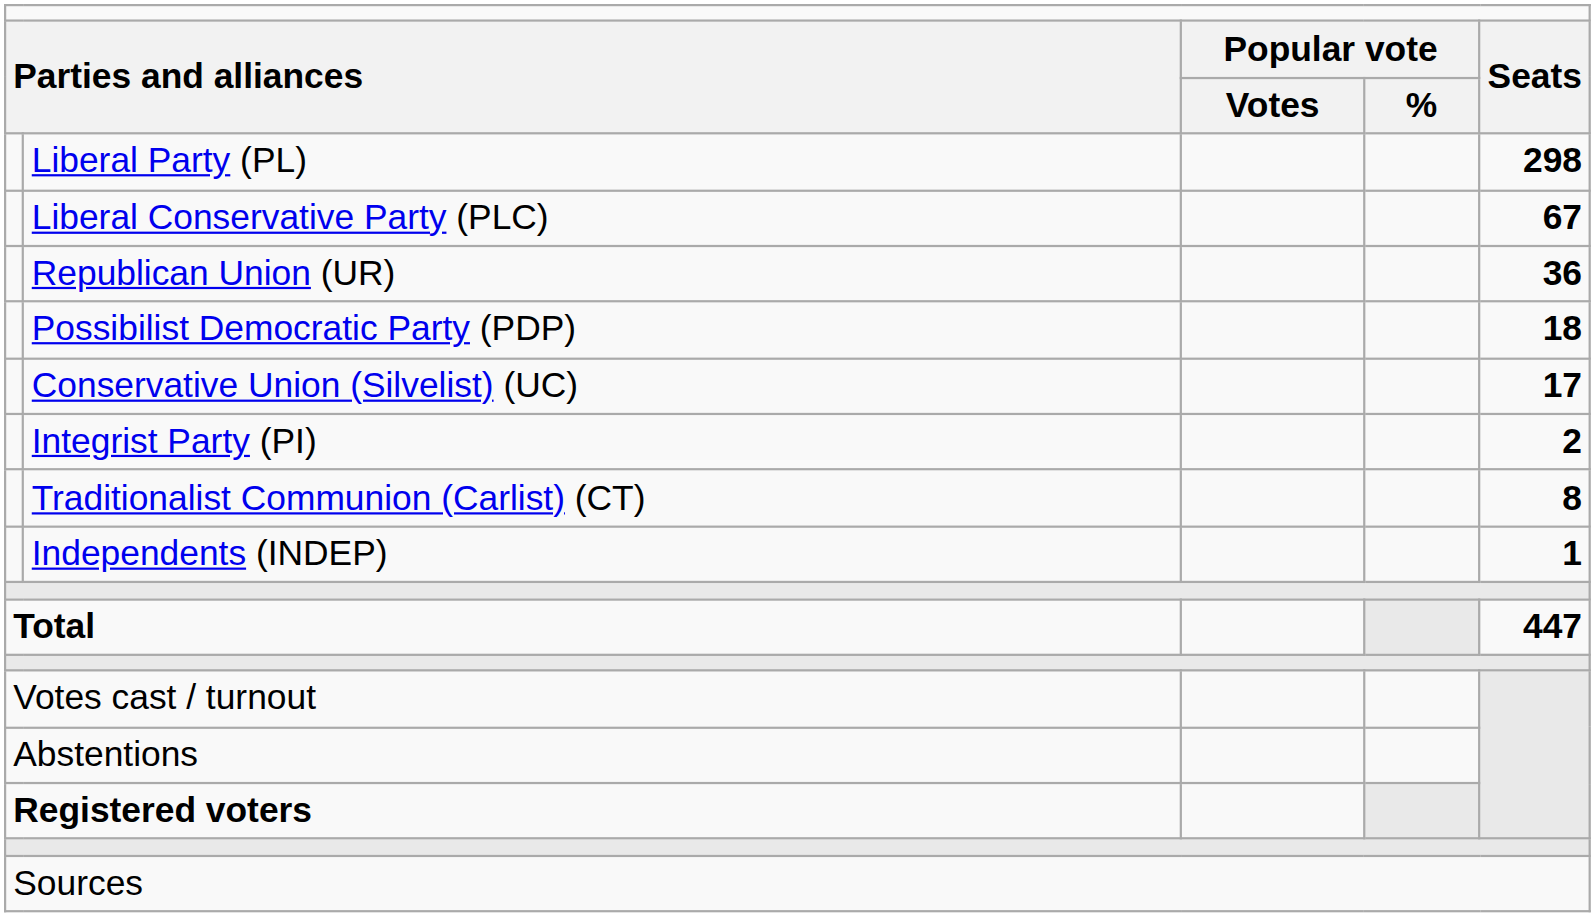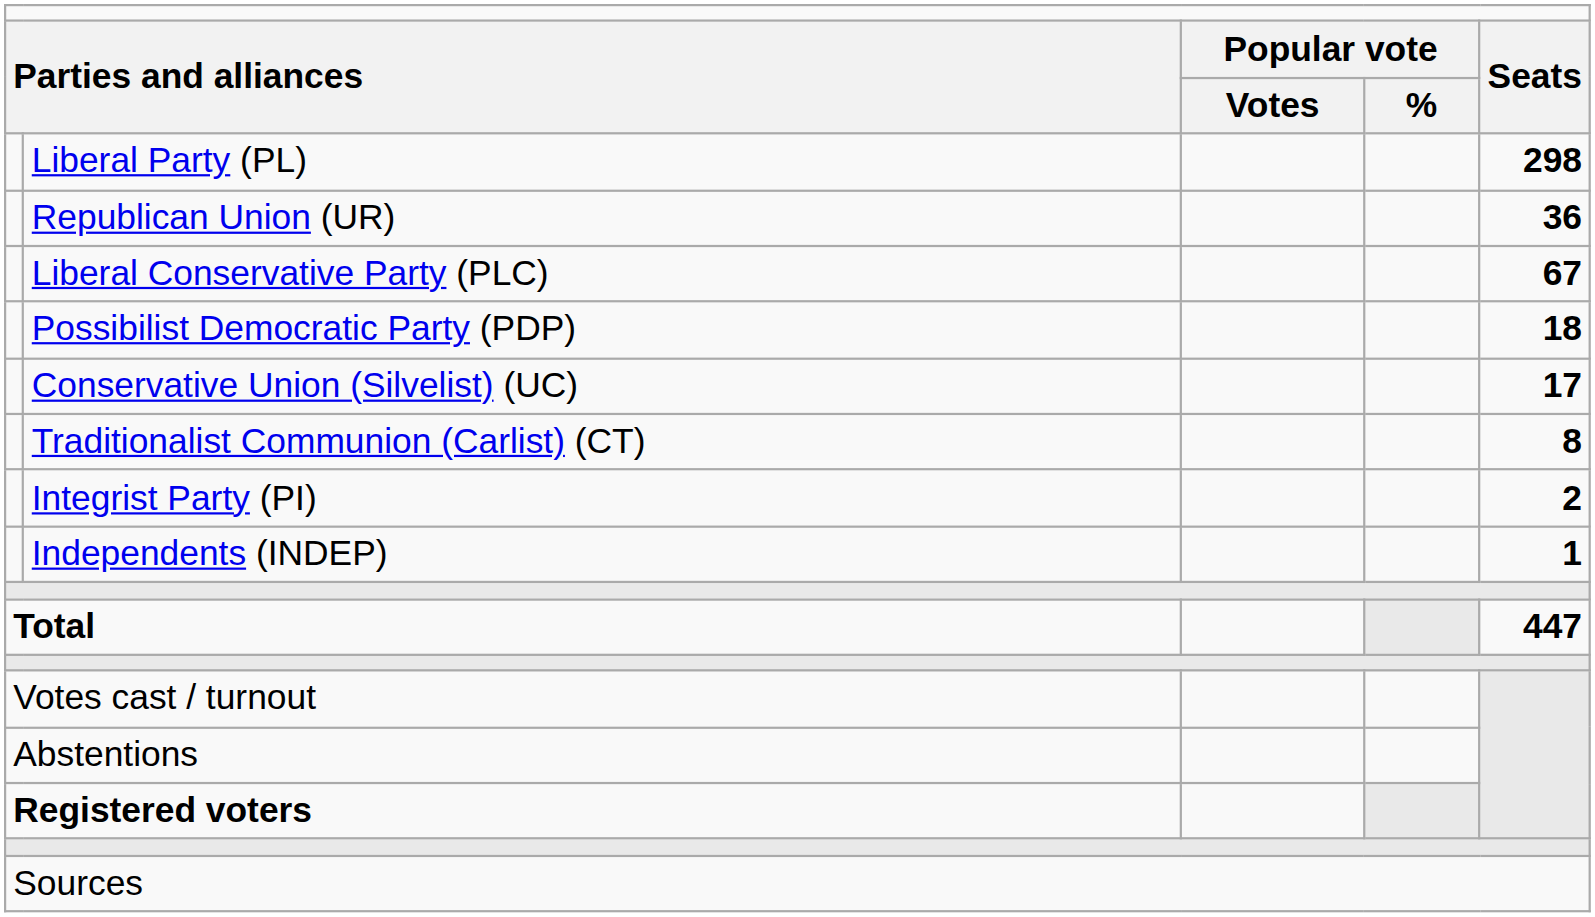rows swapped: (14, 218) <-> (14, 274)
rows swapped: (14, 498) <-> (14, 442)
